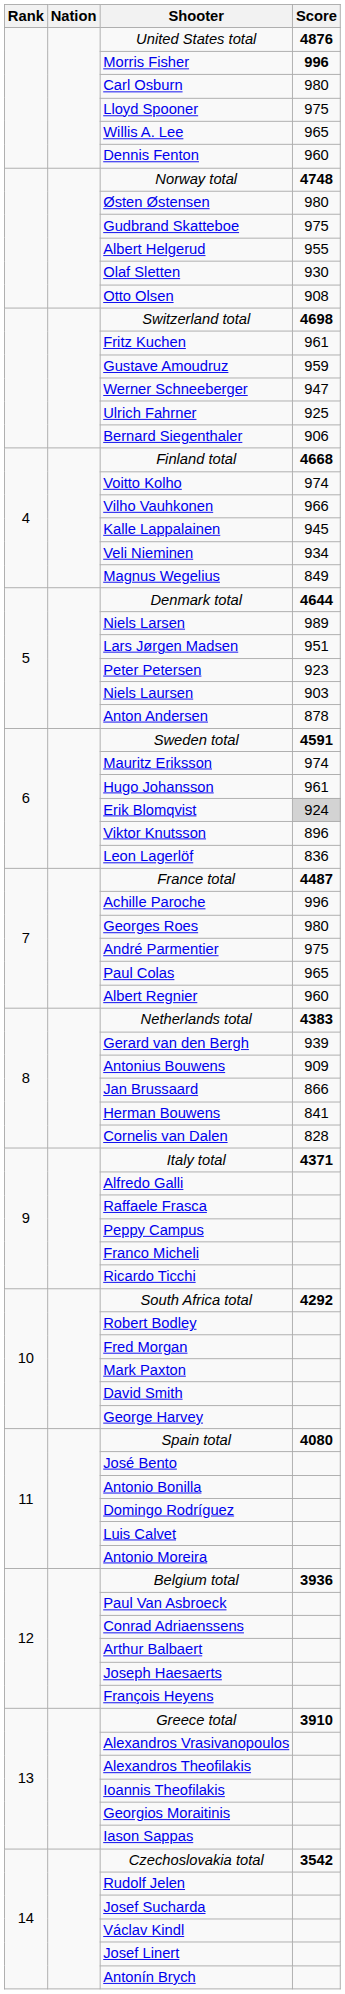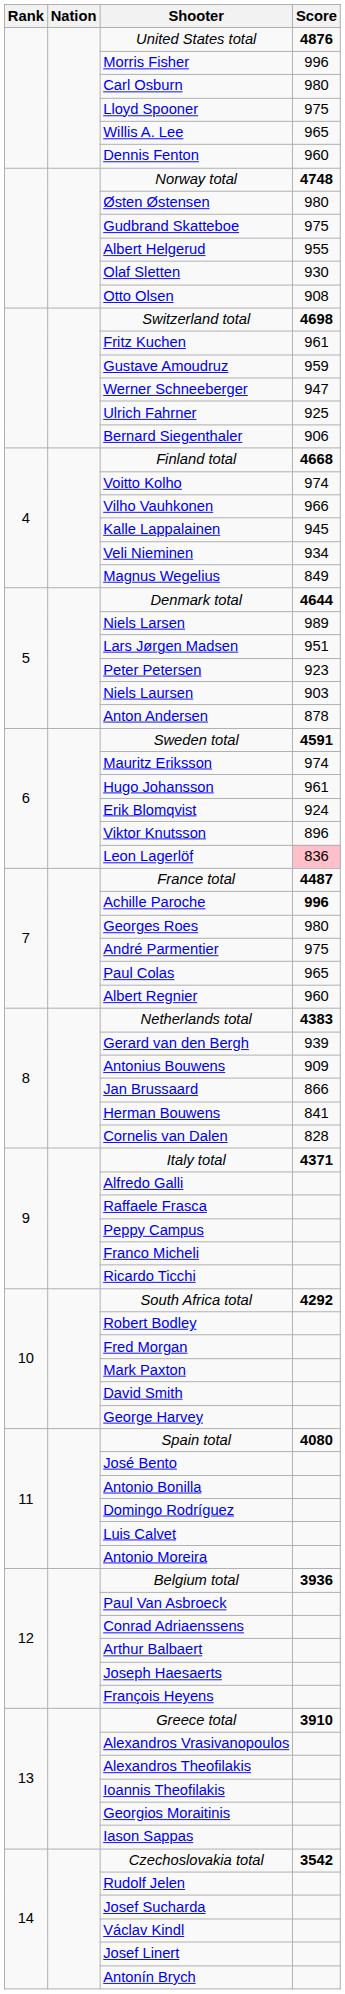(316, 62) bold -> (316, 62) normal
(316, 809) lightgrey background -> (316, 809) no background
(316, 856) no background -> (316, 856) pink background
(316, 903) normal -> (316, 903) bold
